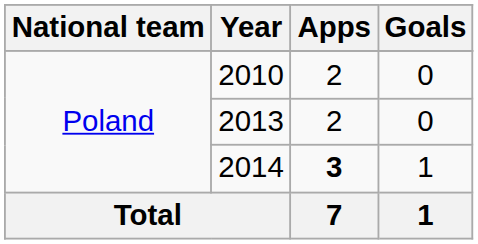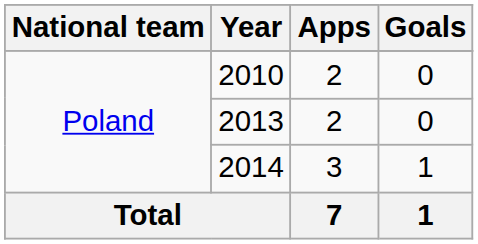(334, 167) bold -> (334, 167) normal
